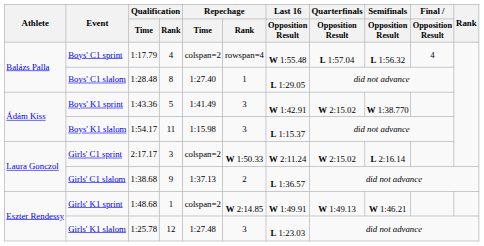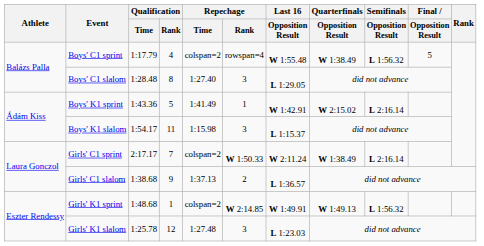(337, 60) L 1:57.04 -> (337, 60) W 1:38.49
(432, 55) 4 -> (430, 55) 5
(244, 80) 1 -> (244, 80) 3
(244, 104) 3 -> (244, 104) 1
(388, 110) W 1:38.770 -> (386, 110) L 2:16.14
(171, 154) 3 -> (171, 154) 7
(337, 159) W 2:15.02 -> (337, 159) W 1:38.49
(388, 209) W 1:46.21 -> (386, 209) L 1:56.32
